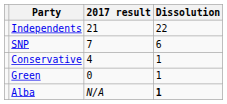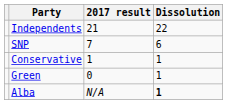(89, 60) 4 -> (89, 60) 1
